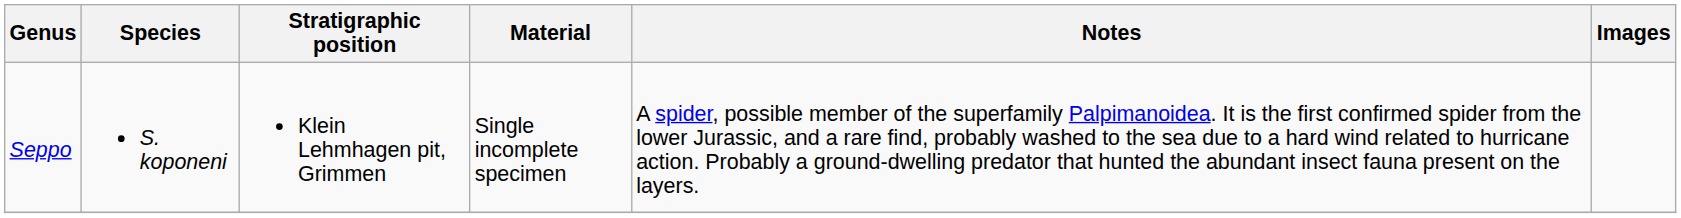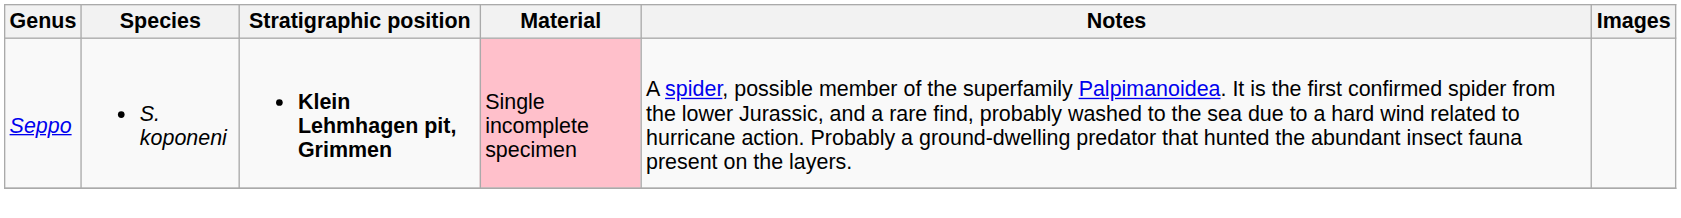(355, 149) normal -> (360, 125) bold
(527, 149) no background -> (537, 125) pink background
